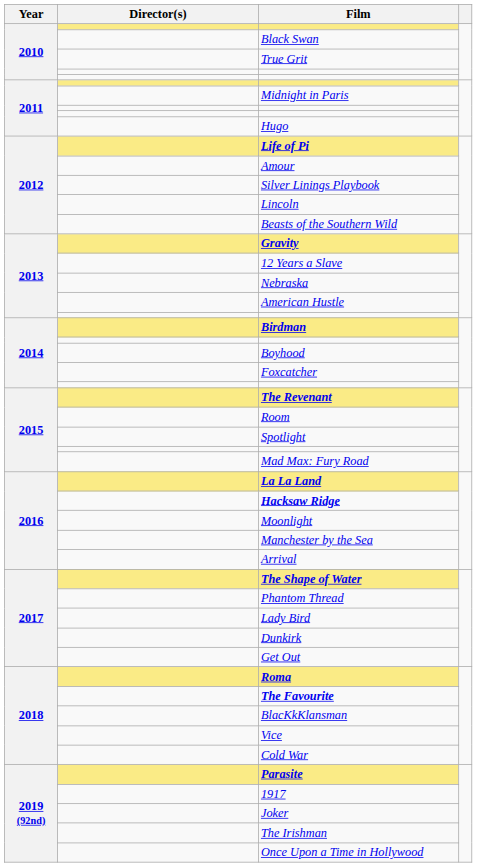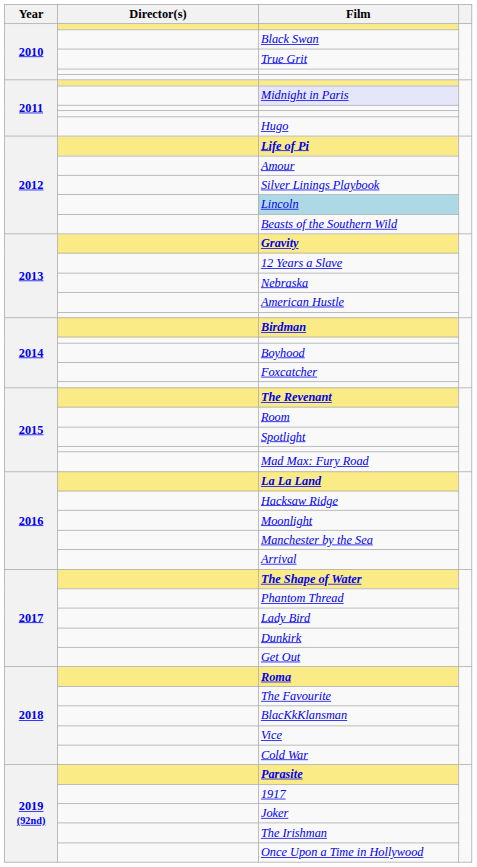(305, 95) no background -> (305, 95) lavender background
(280, 204) no background -> (280, 204) lightblue background
(300, 500) bold -> (299, 500) normal
(297, 696) bold -> (296, 696) normal
